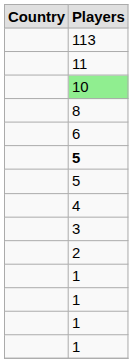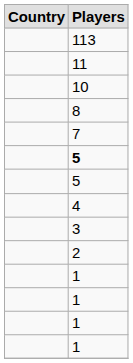(80, 87) lightgreen background -> (80, 87) no background
(76, 134) 6 -> (76, 134) 7
